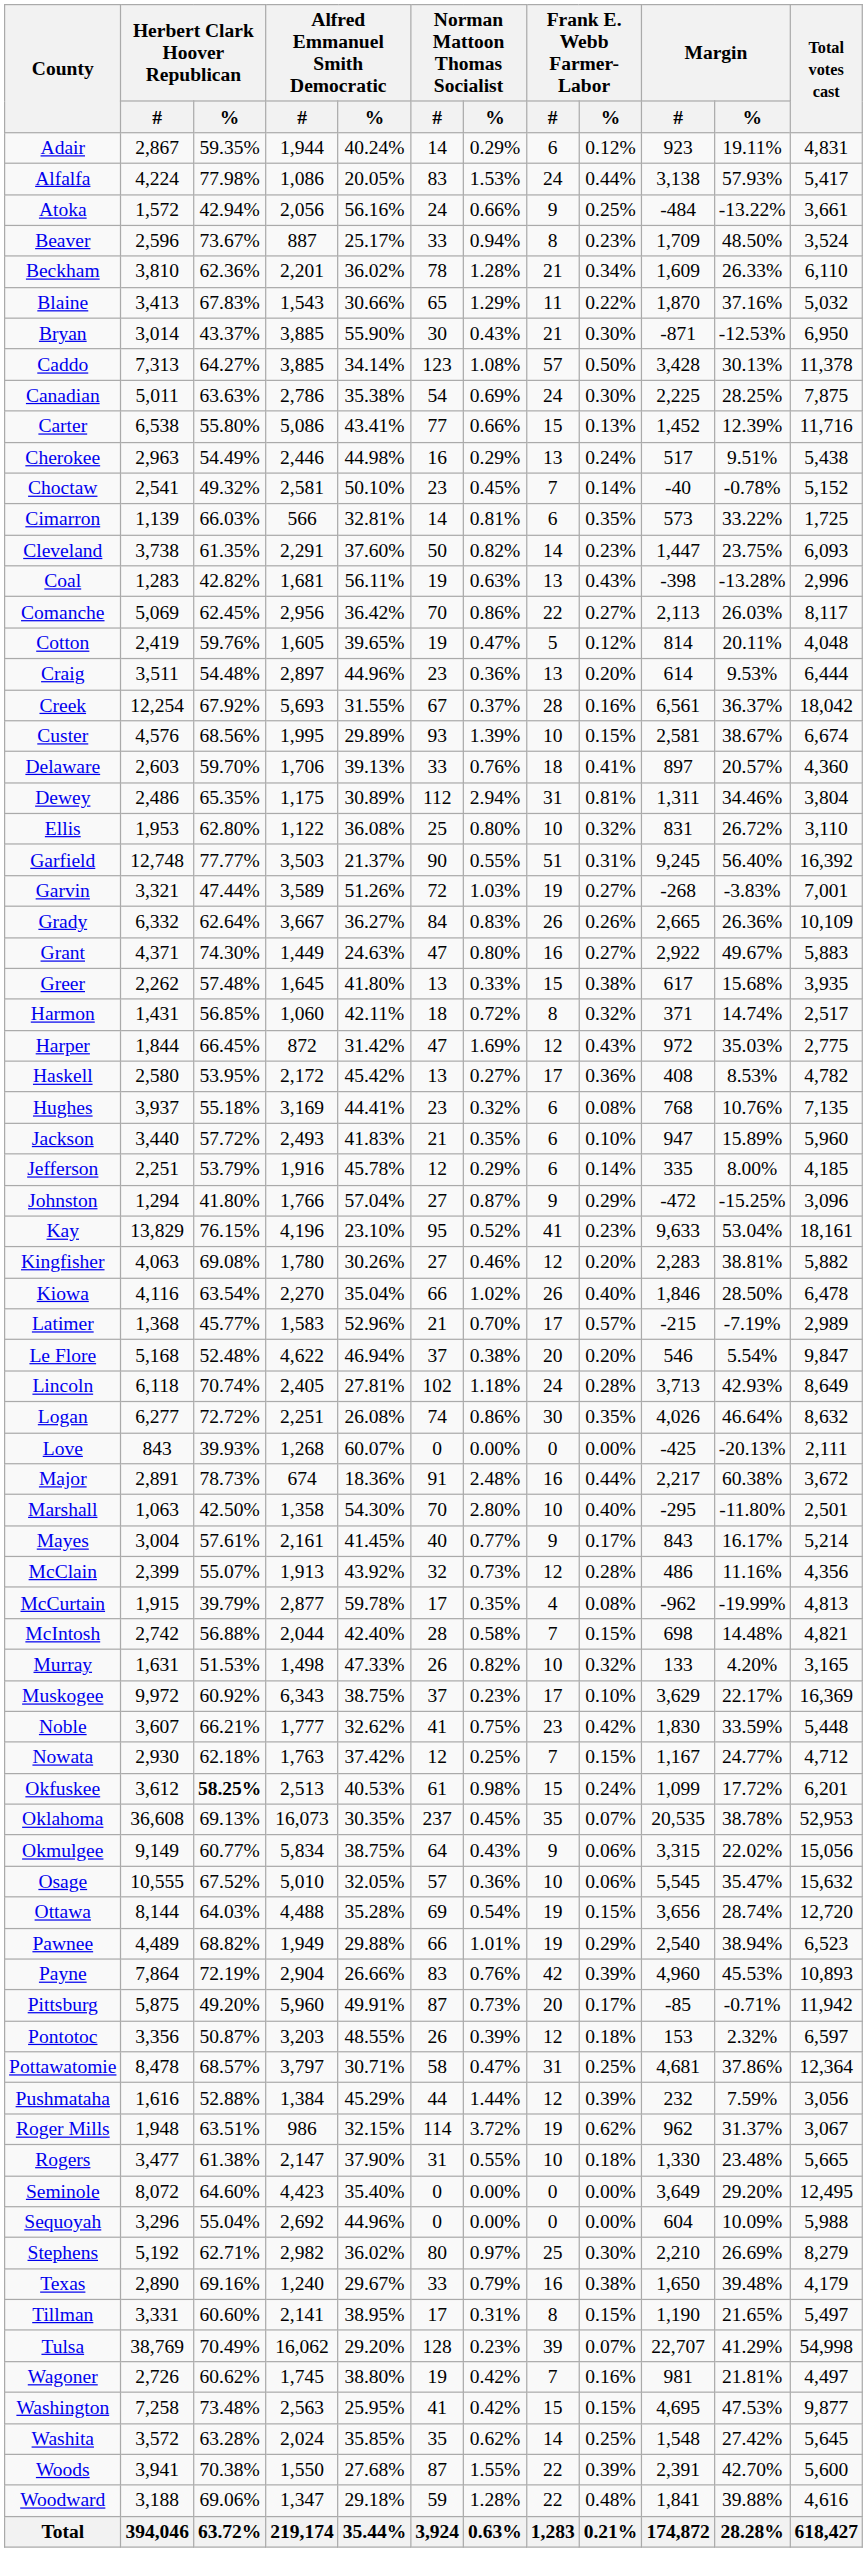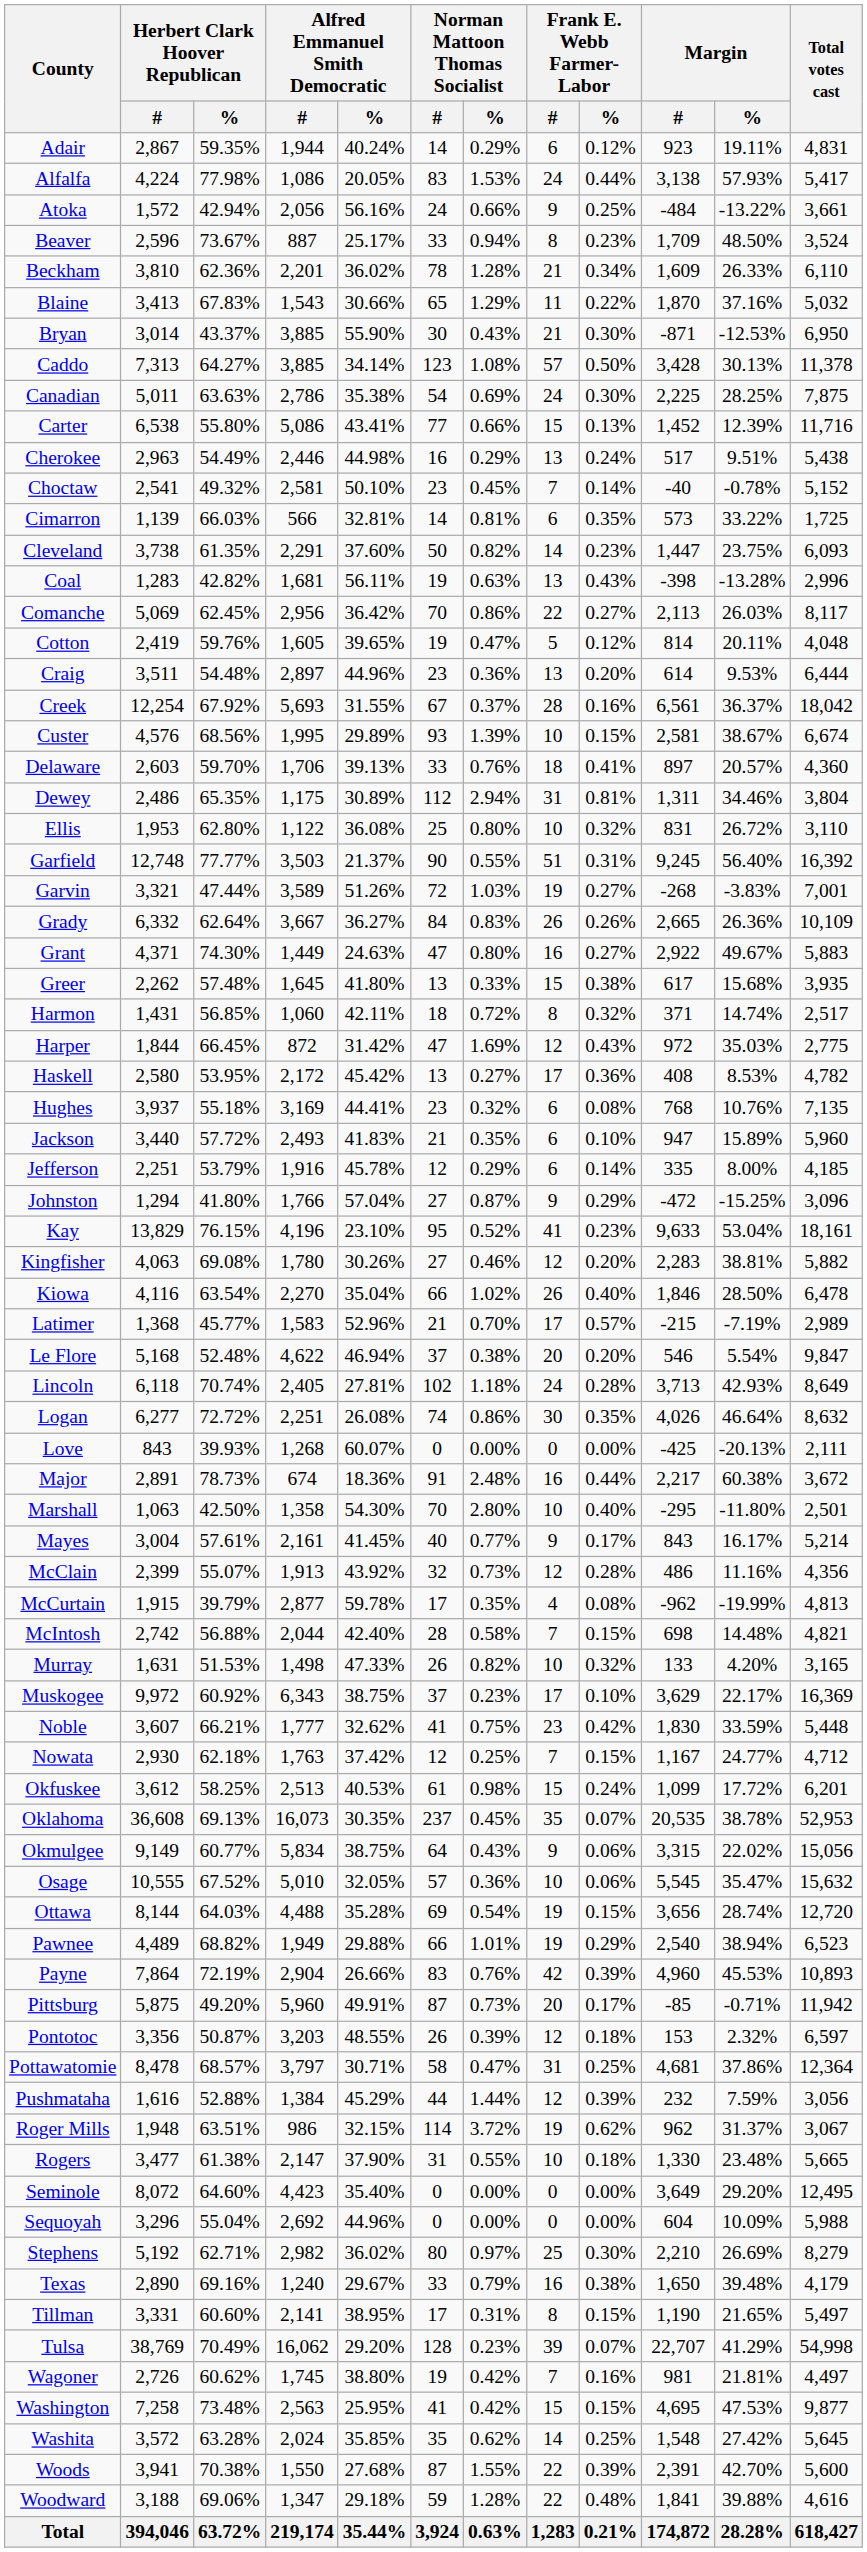(230, 1788) bold -> (230, 1788) normal
